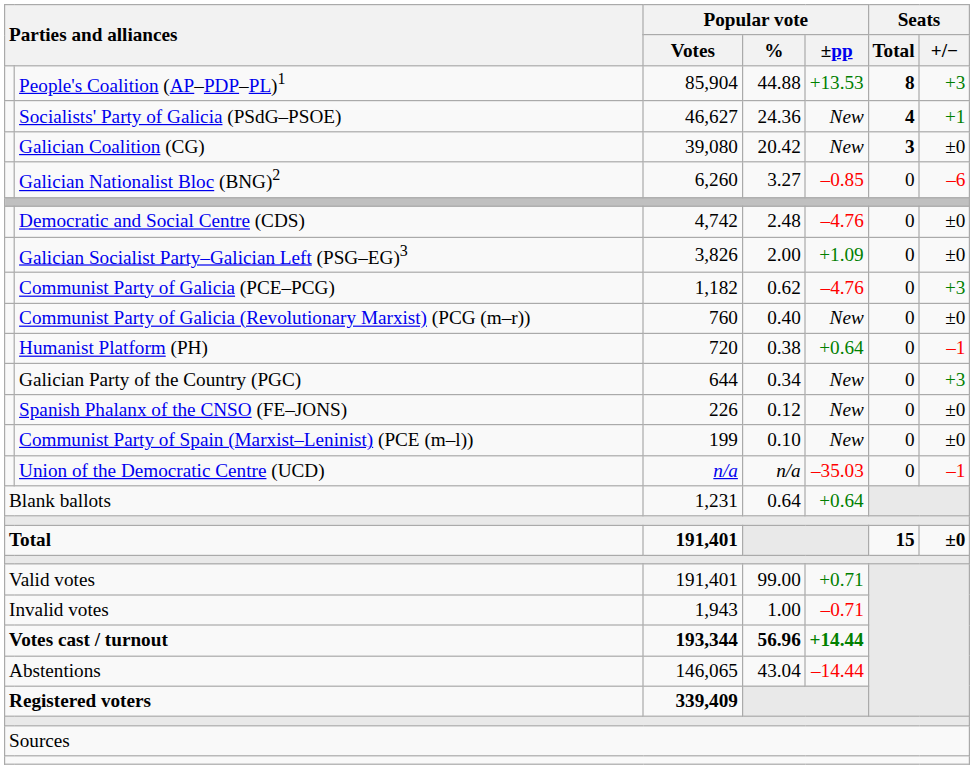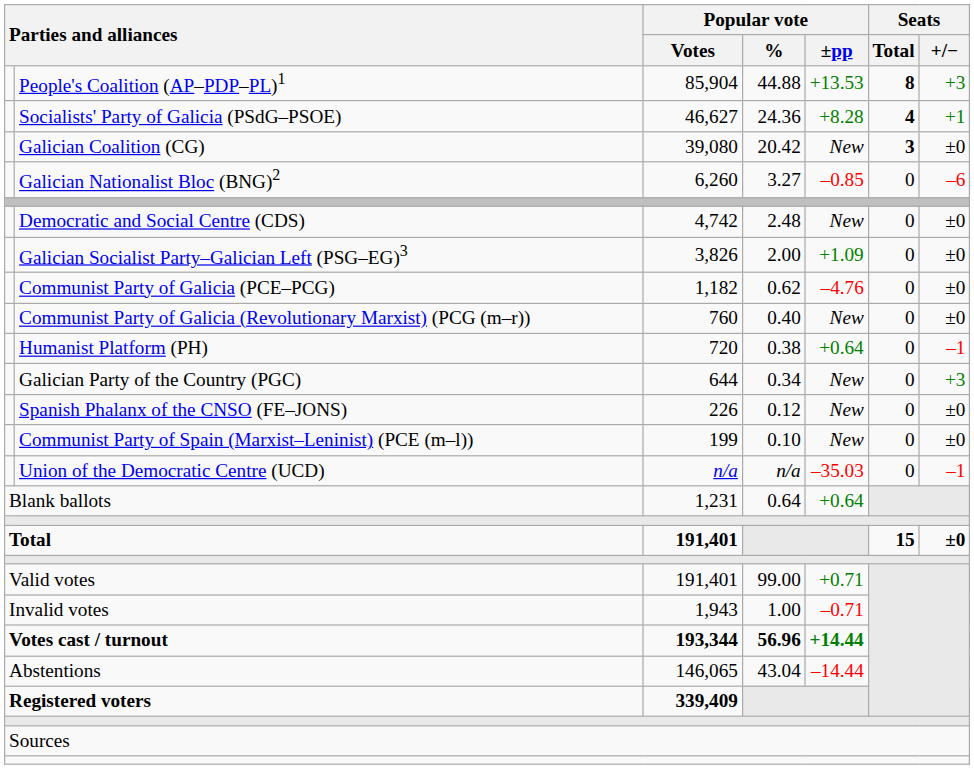(847, 116) New -> (842, 116) +8.28
(842, 221) –4.76 -> (847, 221) New
(955, 287) +3 -> (955, 287) ±0
